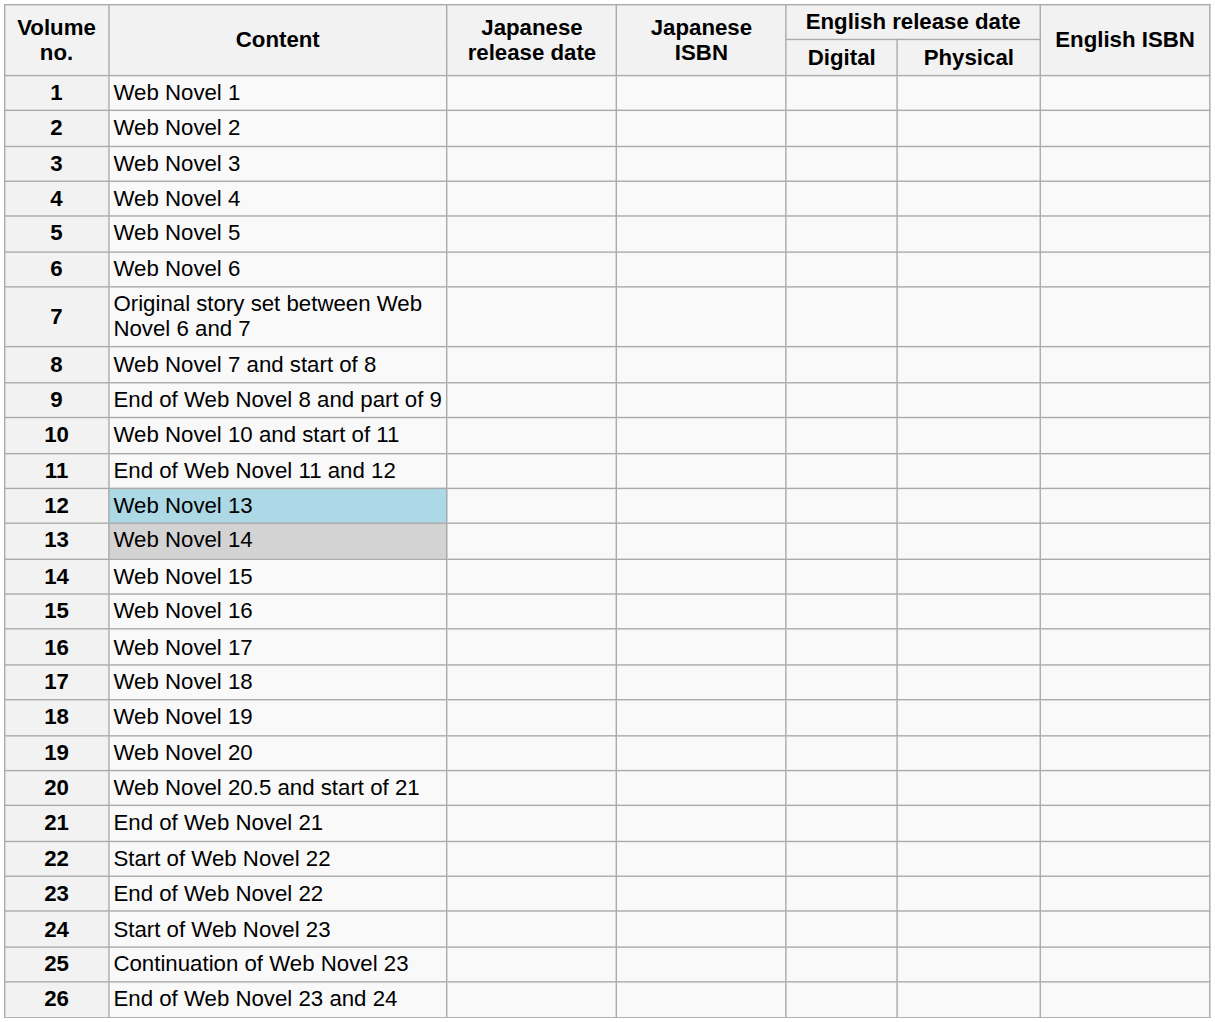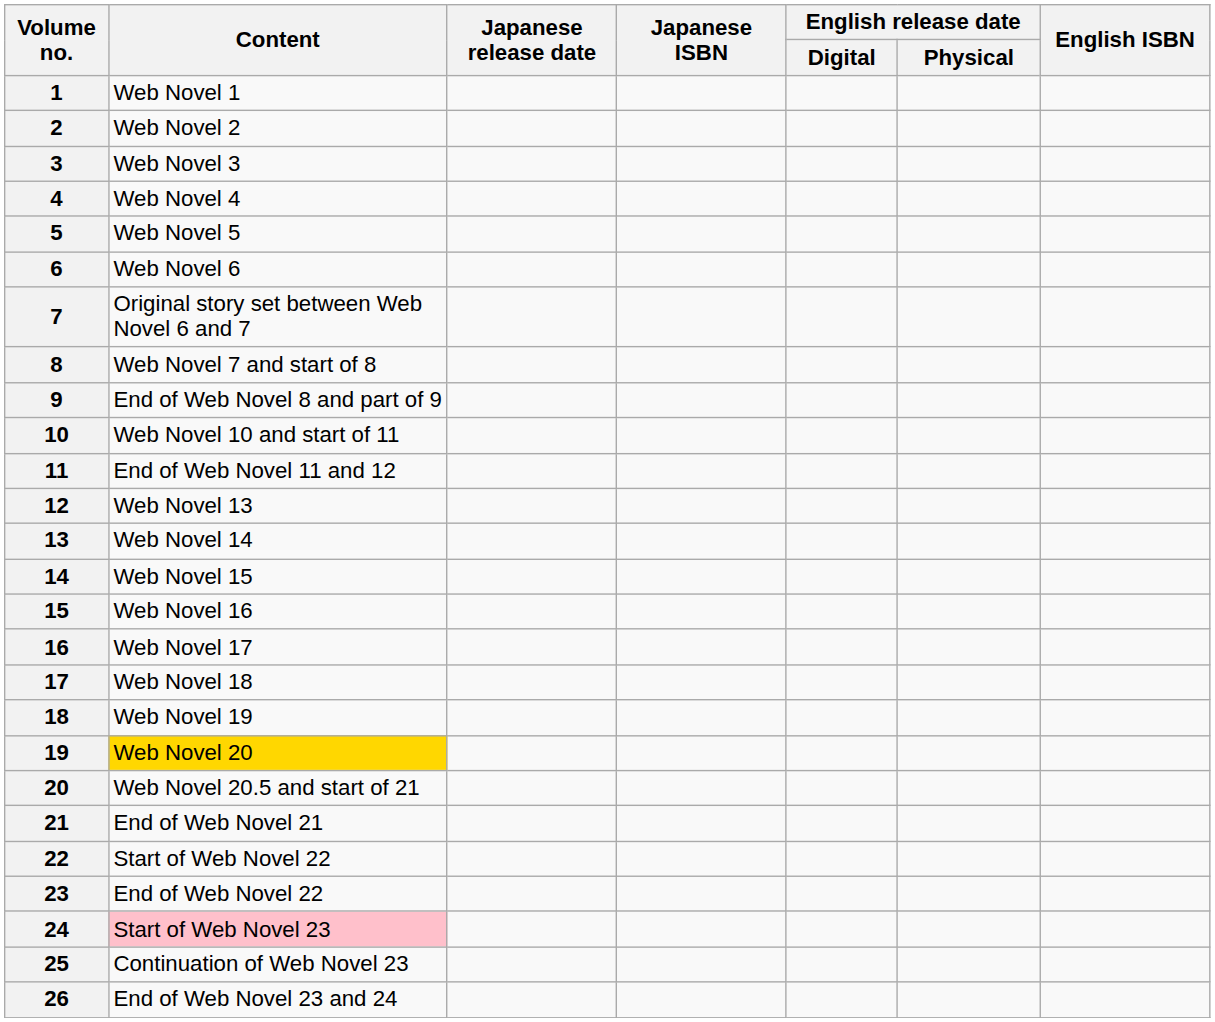(183, 505) lightblue background -> (183, 505) no background
(183, 540) lightgrey background -> (183, 540) no background
(183, 752) no background -> (183, 752) gold background
(222, 928) no background -> (222, 928) pink background
